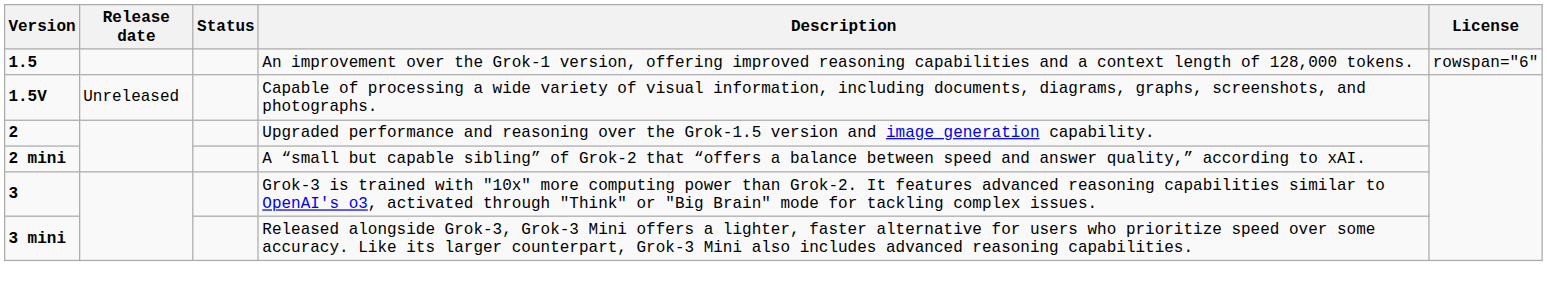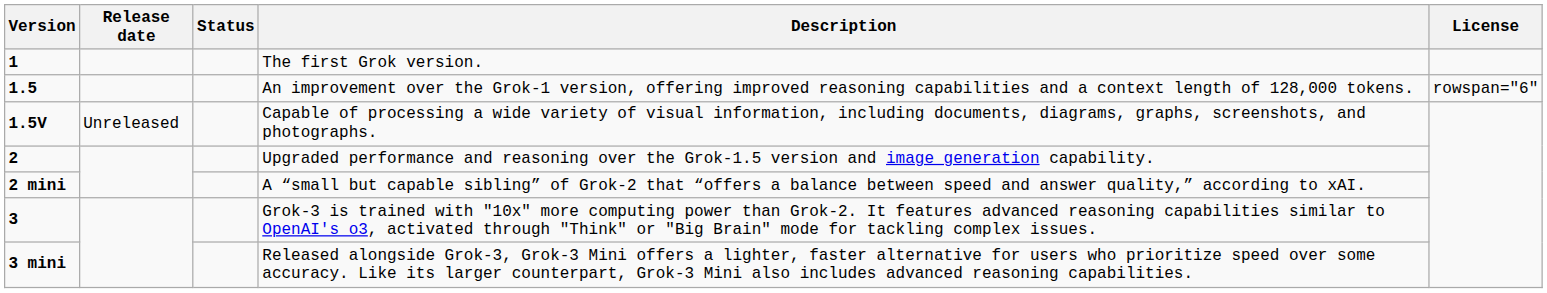+ row: (373, 62)
